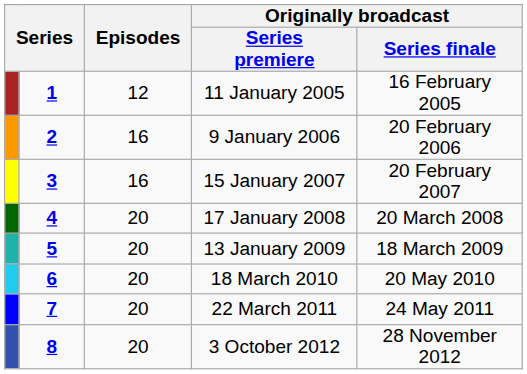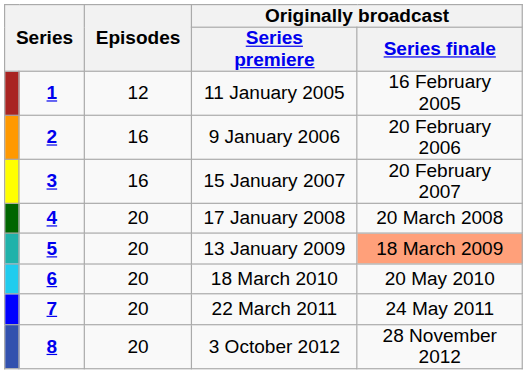(440, 248) no background -> (440, 248) lightsalmon background
